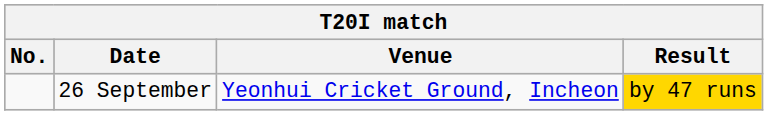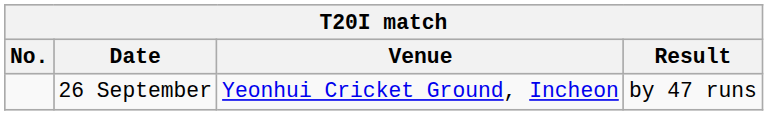(693, 92) gold background -> (693, 92) no background
